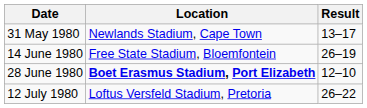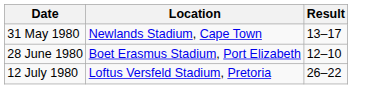- row: (45, 53)
(202, 73) bold -> (195, 53) normal
